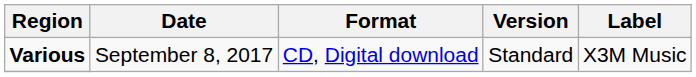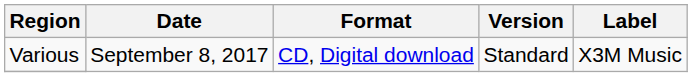(47, 54) bold -> (44, 54) normal
